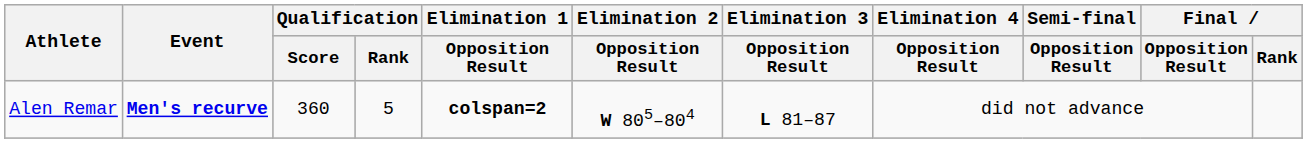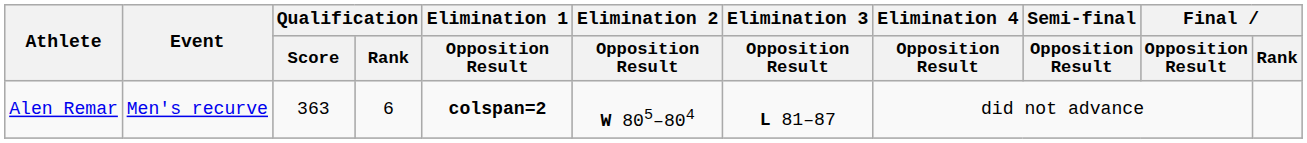(197, 109) bold -> (197, 109) normal
(313, 109) 360 -> (313, 109) 363
(388, 109) 5 -> (388, 109) 6
